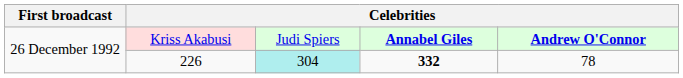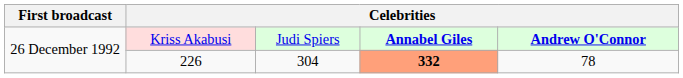(308, 61) paleturquoise background -> (308, 61) no background
(429, 61) no background -> (429, 61) lightsalmon background
